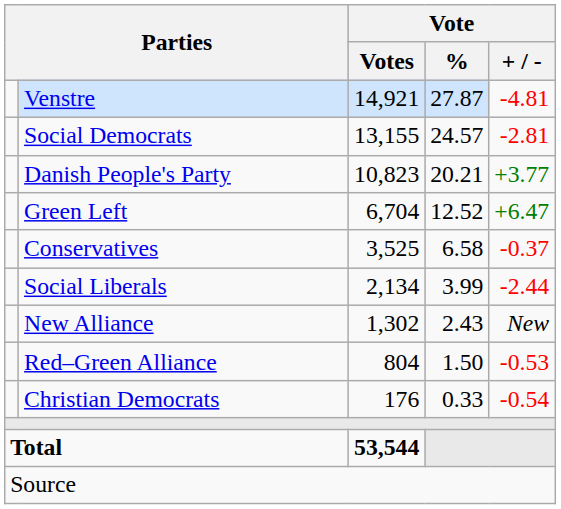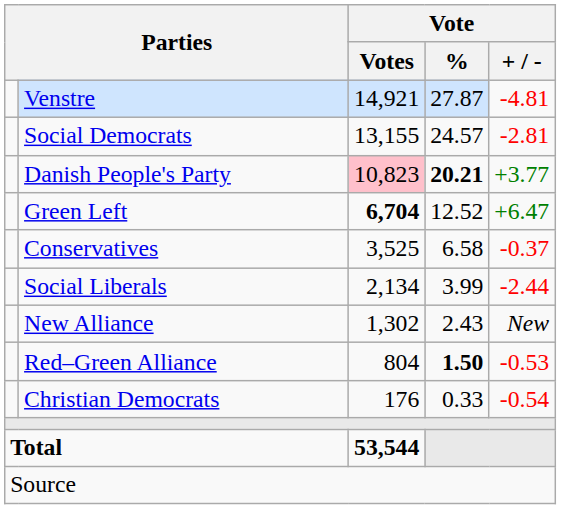(387, 173) no background -> (387, 173) pink background
(457, 173) normal -> (457, 173) bold
(393, 211) normal -> (393, 211) bold
(463, 361) normal -> (463, 361) bold
